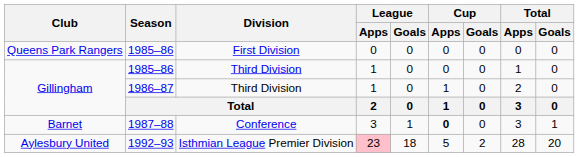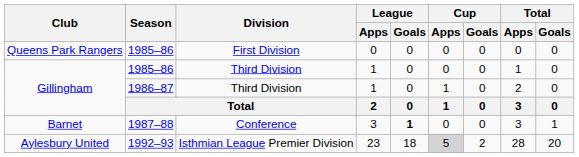(410, 124) normal -> (410, 124) bold
(446, 124) bold -> (446, 124) normal
(373, 143) pink background -> (373, 143) no background
(446, 143) no background -> (446, 143) lightgrey background
